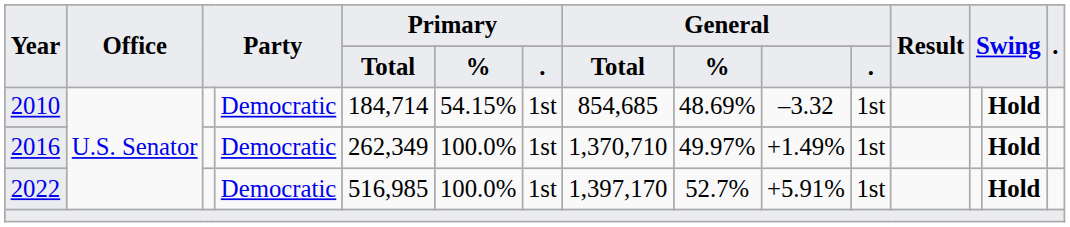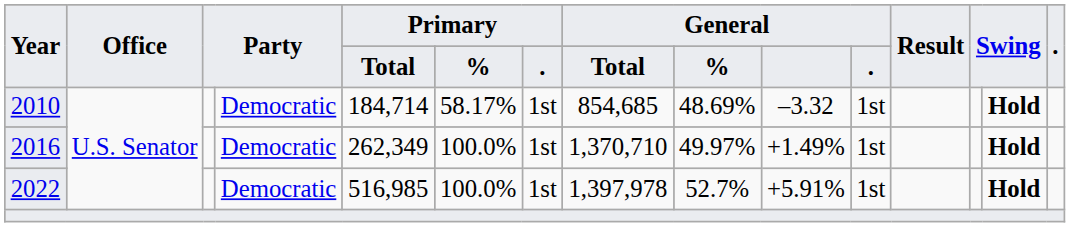(478, 107) 54.15% -> (478, 107) 58.17%
(618, 188) 1,397,170 -> (618, 188) 1,397,978
